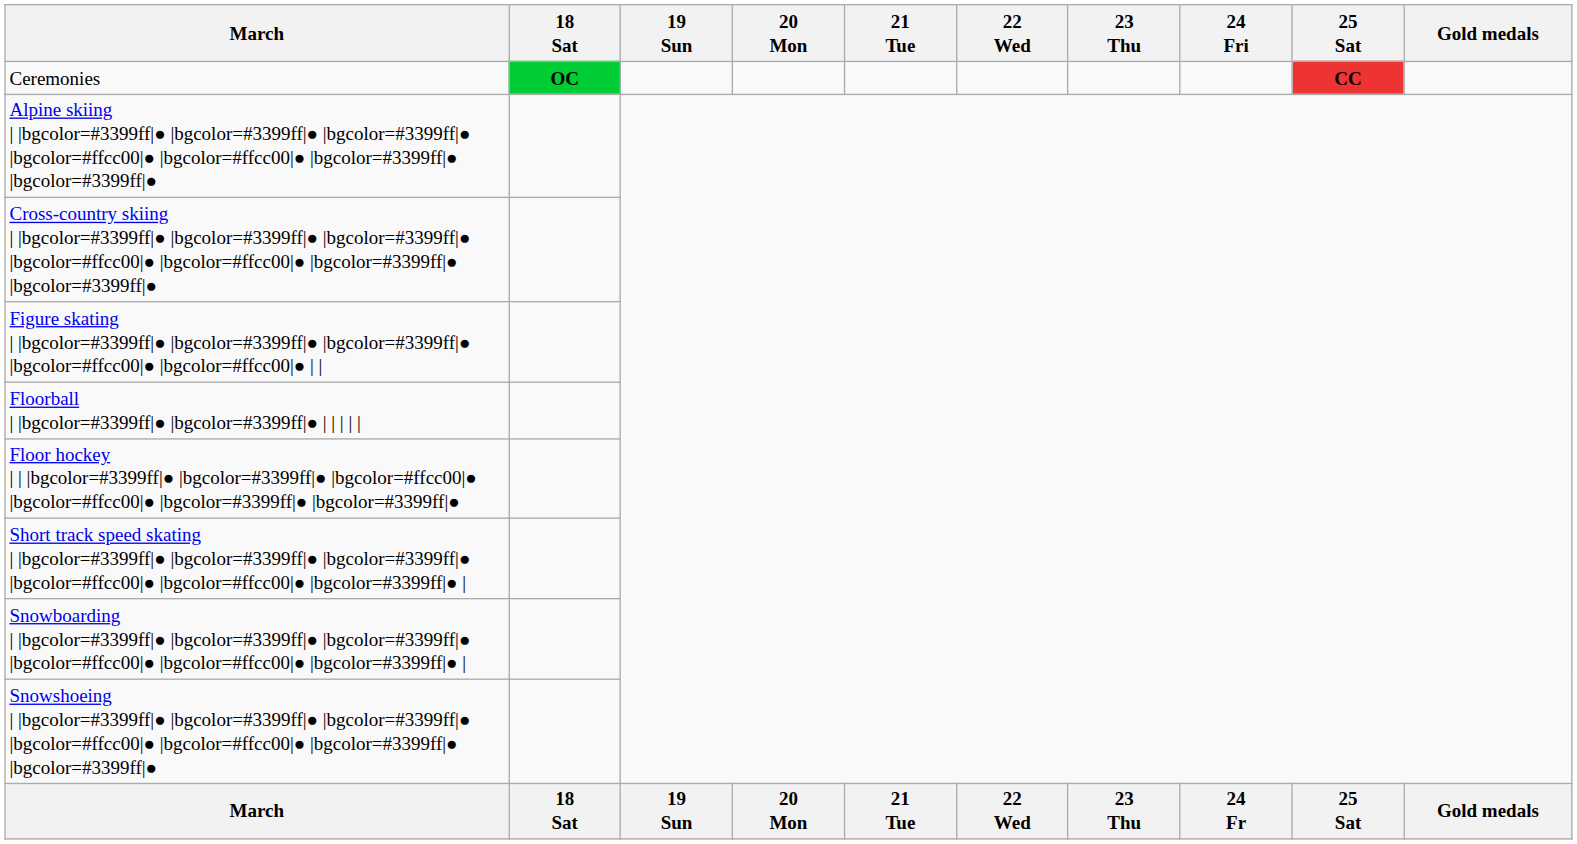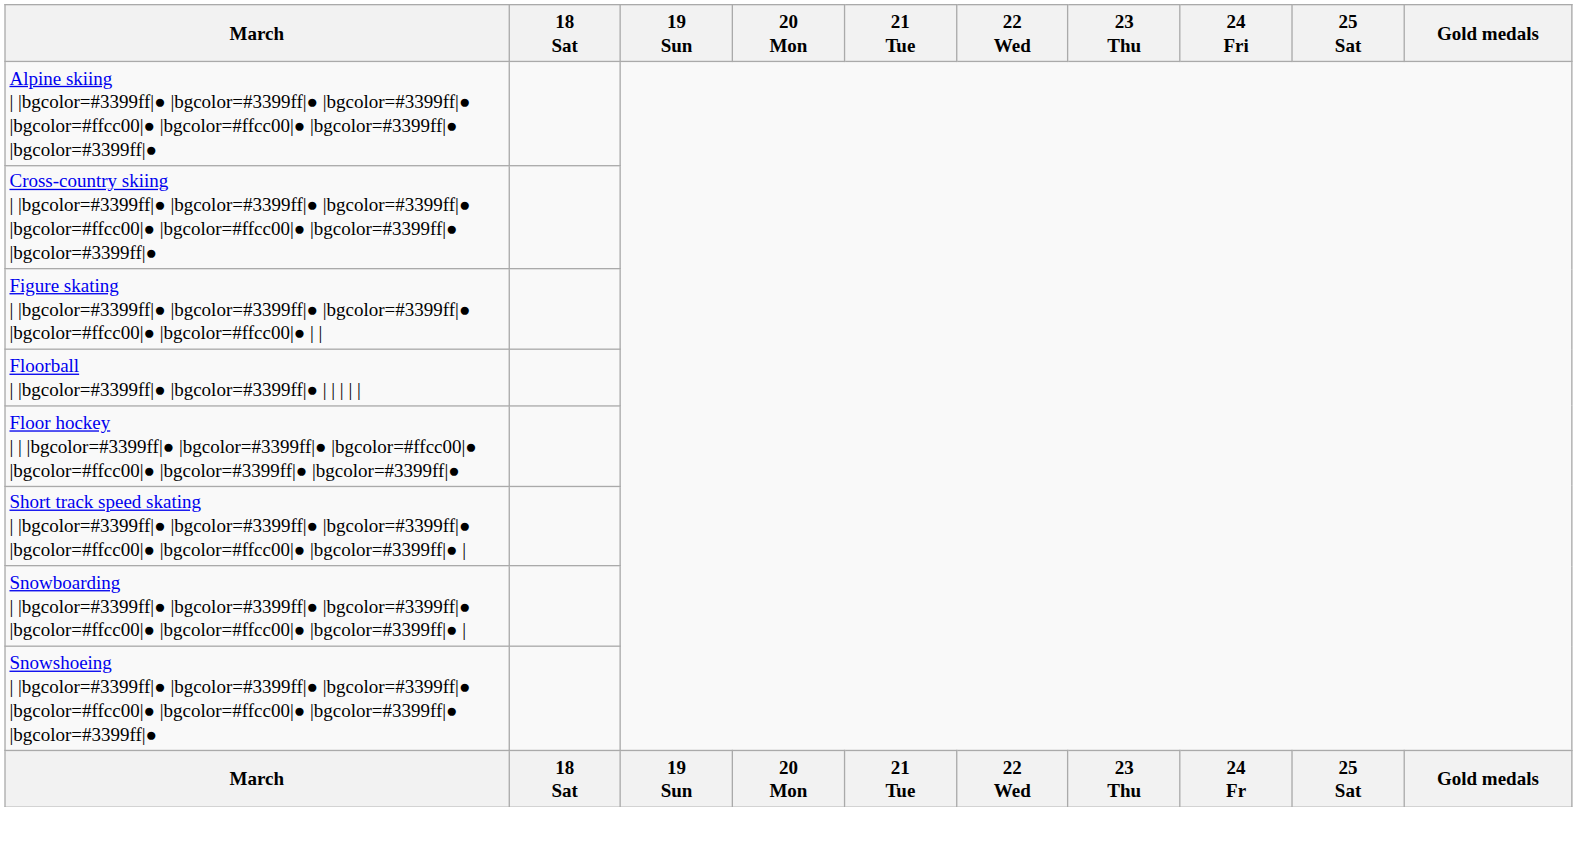- row: (55, 77)
